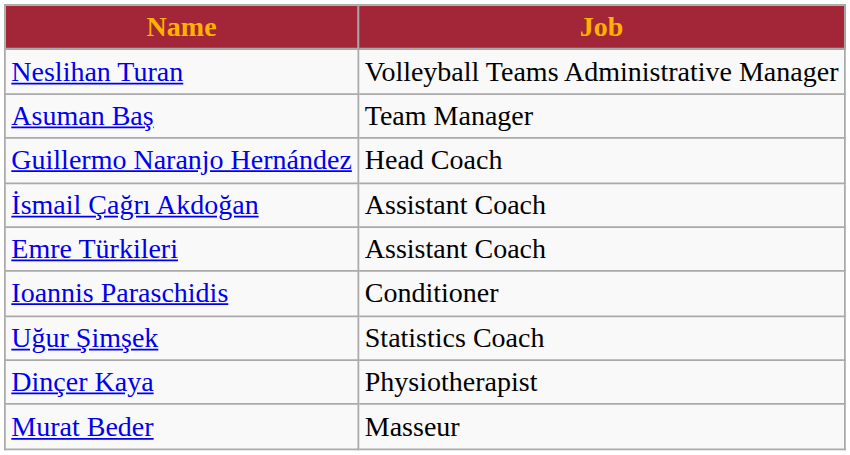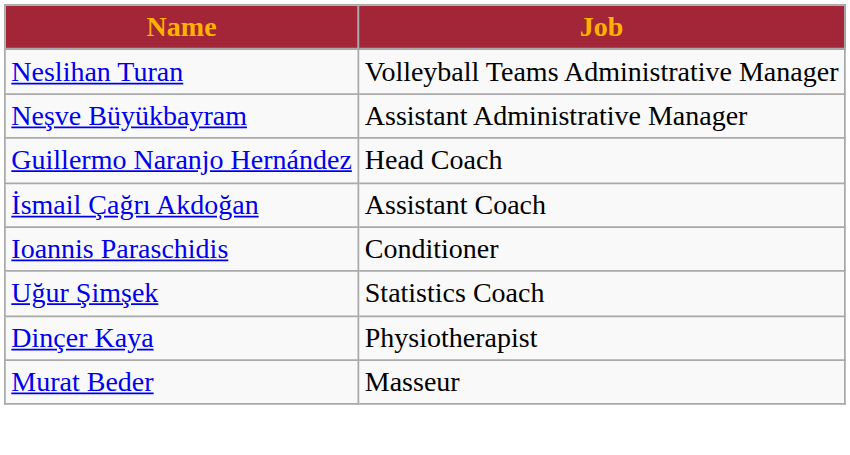+ row: (129, 115)
- row: (82, 115)
- row: (95, 248)
